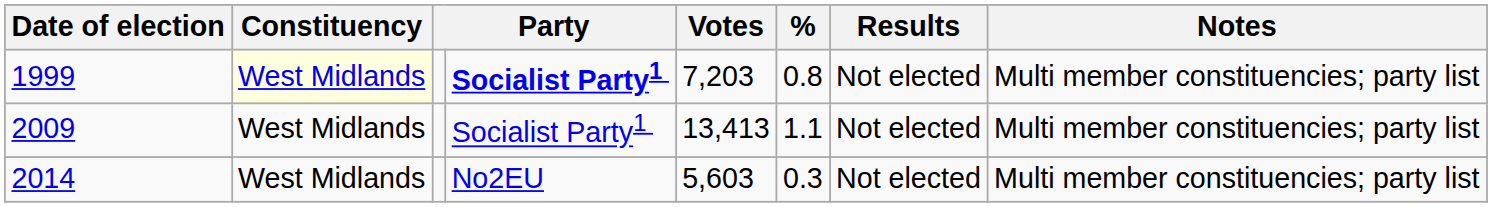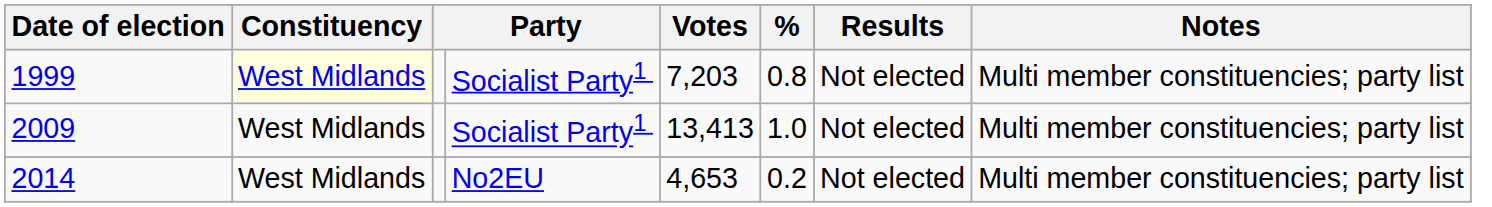(560, 76) bold -> (552, 76) normal
(803, 129) 1.1 -> (787, 129) 1.0
(718, 178) 5,603 -> (702, 178) 4,653
(803, 178) 0.3 -> (787, 178) 0.2
